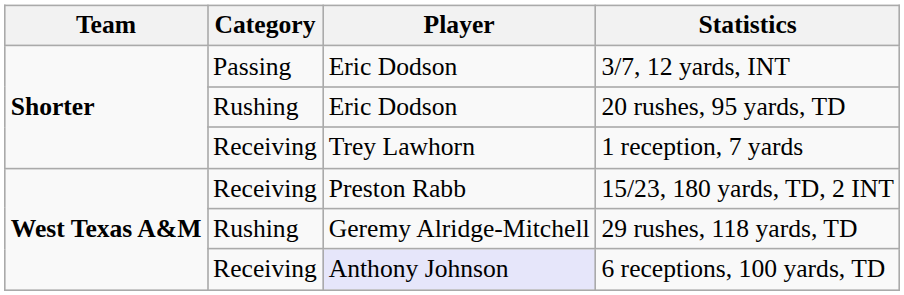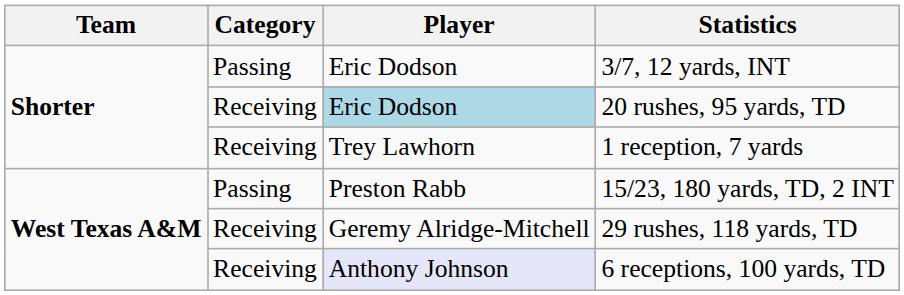(256, 106) Rushing -> (265, 106) Receiving
(393, 106) no background -> (393, 106) lightblue background
(265, 187) Receiving -> (252, 187) Passing
(256, 228) Rushing -> (265, 228) Receiving
